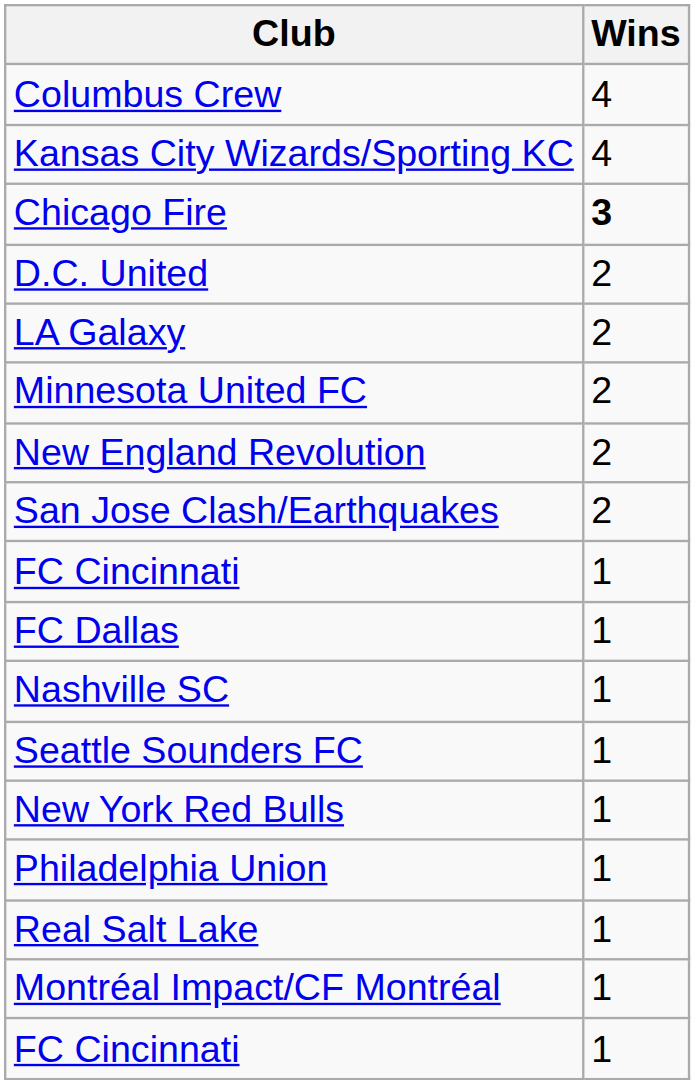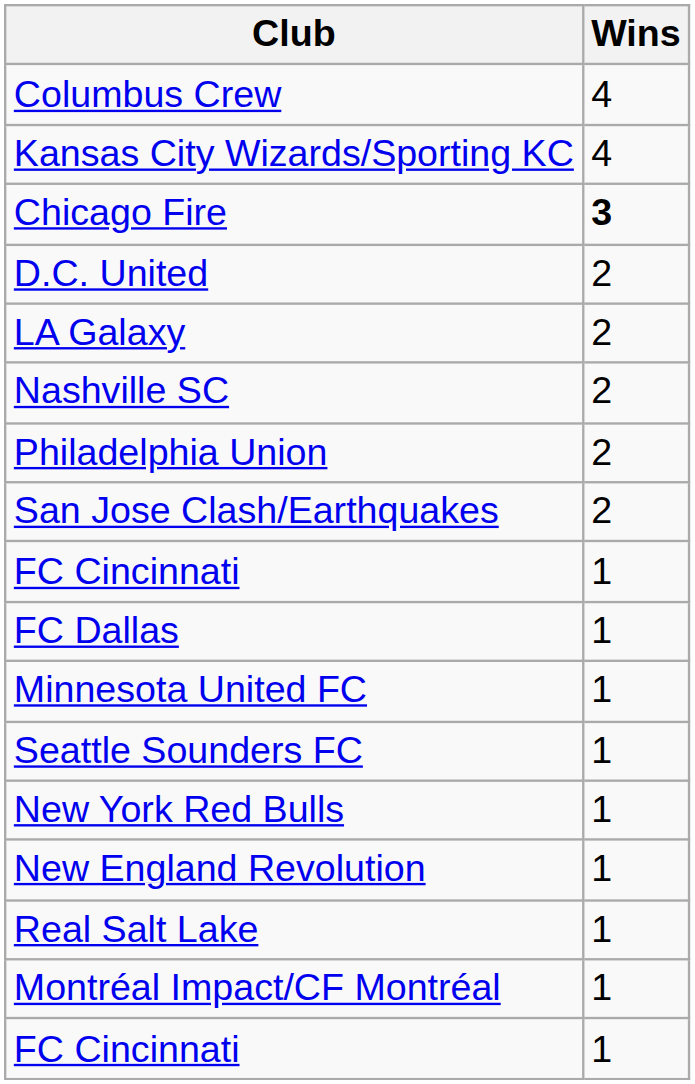(190, 392) Minnesota United FC -> (121, 392) Nashville SC
(220, 451) New England Revolution -> (171, 451) Philadelphia Union
(121, 690) Nashville SC -> (190, 690) Minnesota United FC
(171, 869) Philadelphia Union -> (220, 869) New England Revolution
